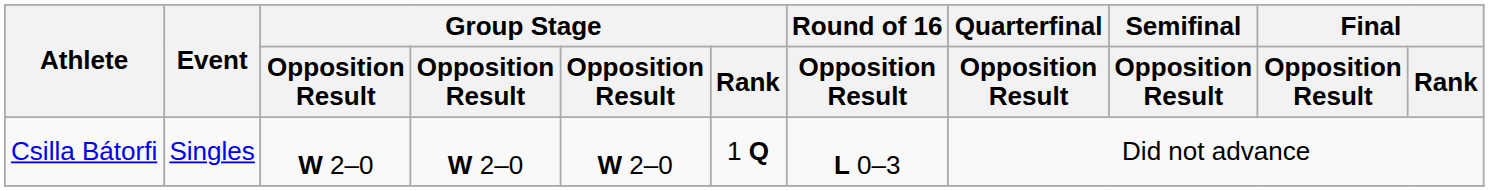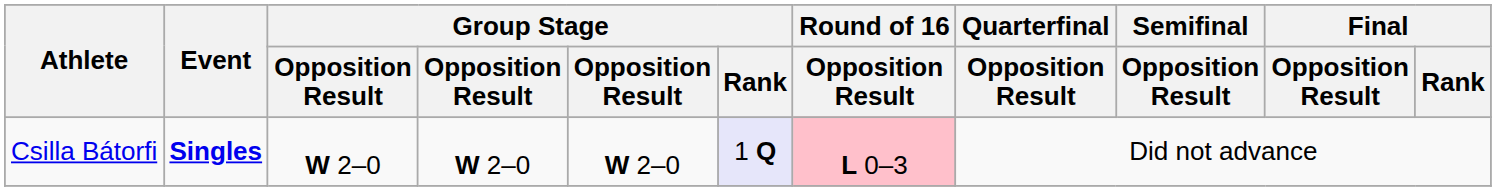(212, 152) normal -> (216, 152) bold
(748, 152) no background -> (755, 152) lavender background
(867, 166) no background -> (874, 166) pink background
